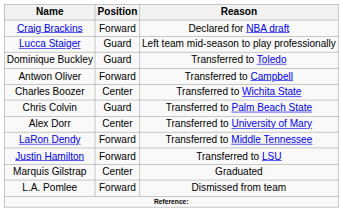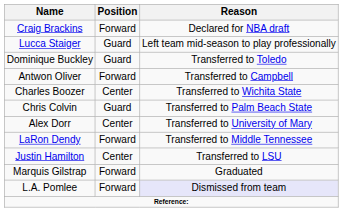(117, 156) Forward -> (117, 156) Center
(117, 172) Center -> (117, 172) Forward
(239, 188) no background -> (239, 188) lavender background
